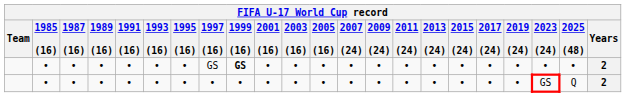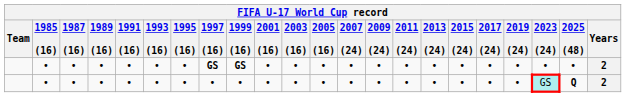(212, 66) normal -> (212, 66) bold
(545, 83) no background -> (545, 83) paleturquoise background
(574, 83) normal -> (574, 83) bold
